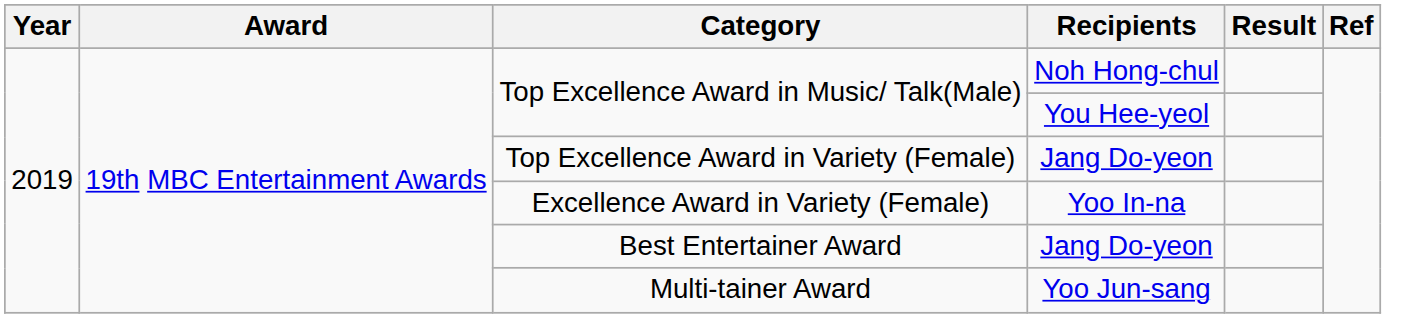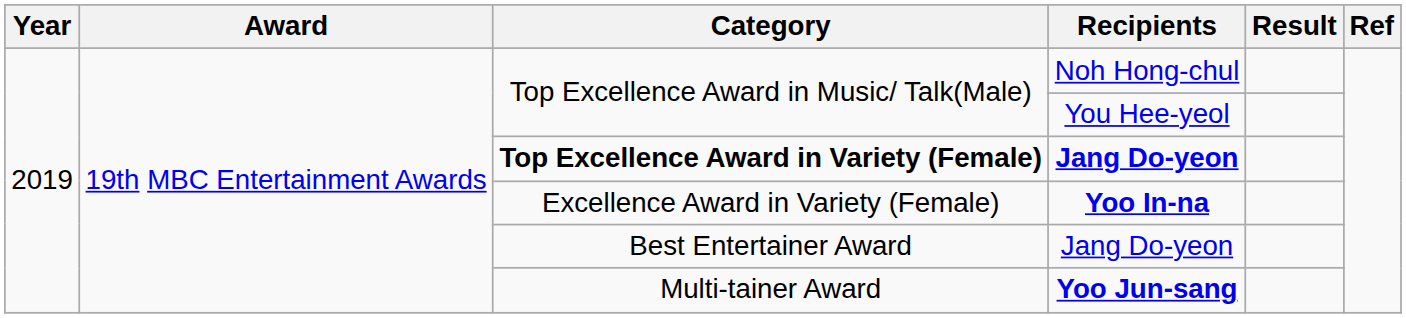(760, 158) normal -> (771, 158) bold
(1127, 158) normal -> (1147, 158) bold
(1127, 202) normal -> (1147, 202) bold
(1127, 289) normal -> (1147, 289) bold
